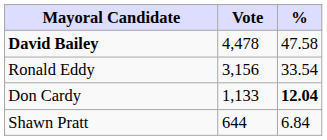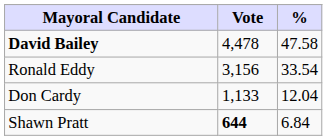(300, 95) bold -> (300, 95) normal
(234, 122) normal -> (234, 122) bold
